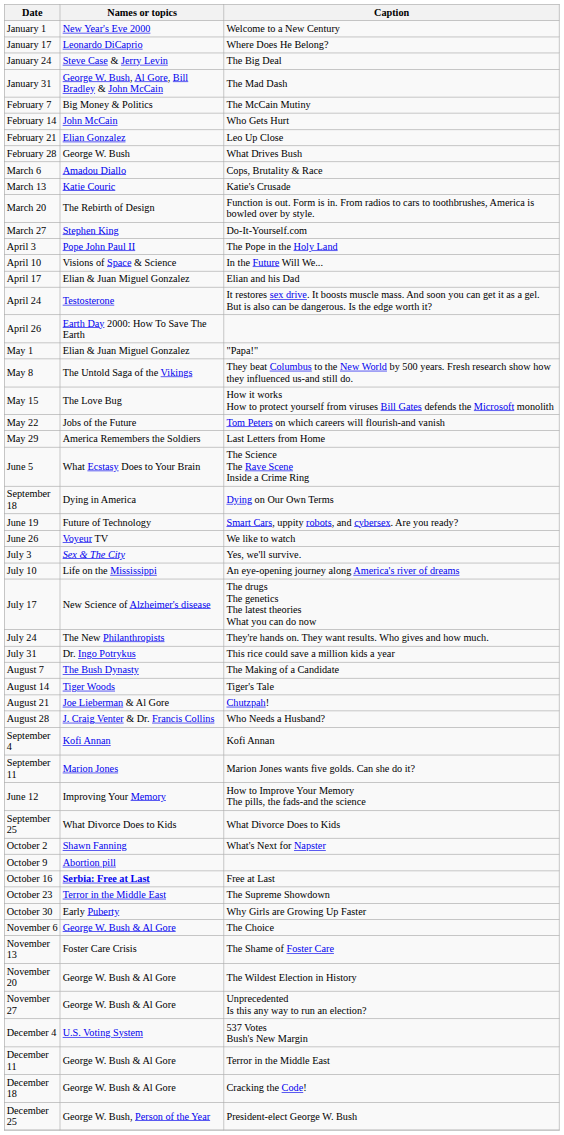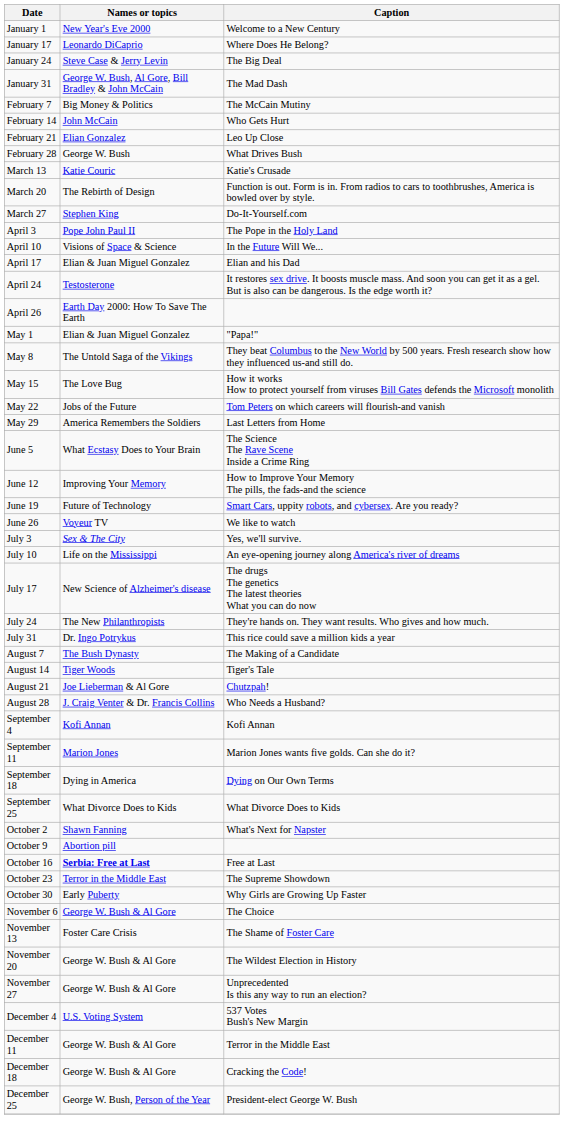- row: (24, 170)
rows swapped: (22, 796) <-> (29, 500)
